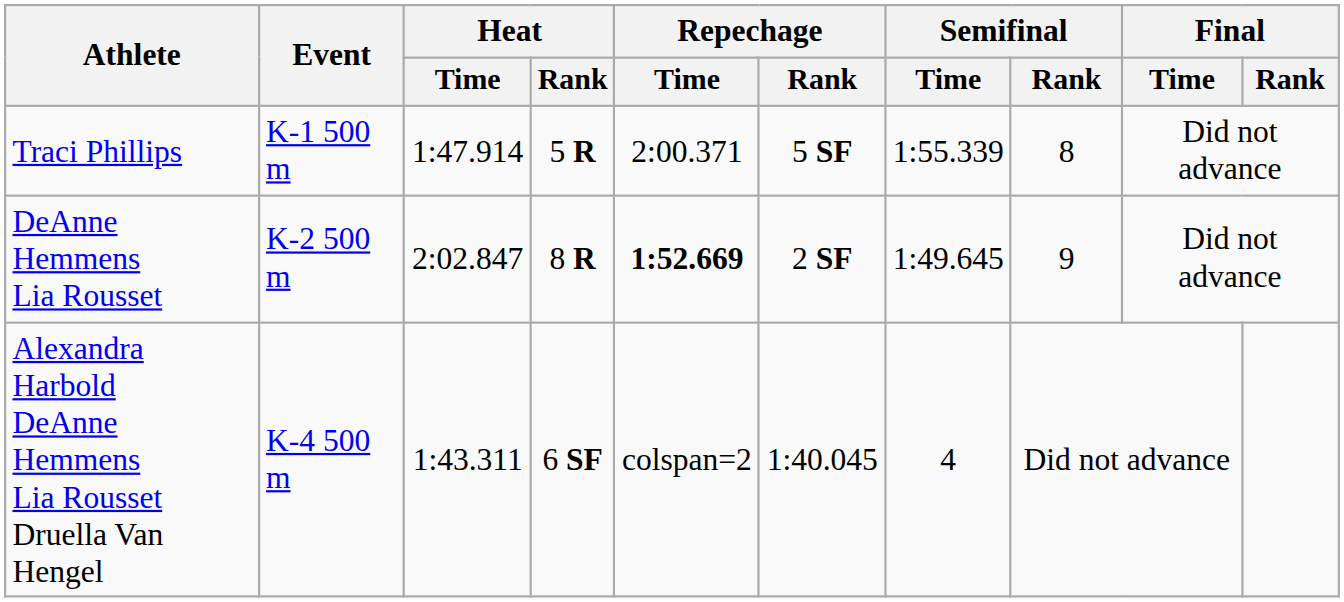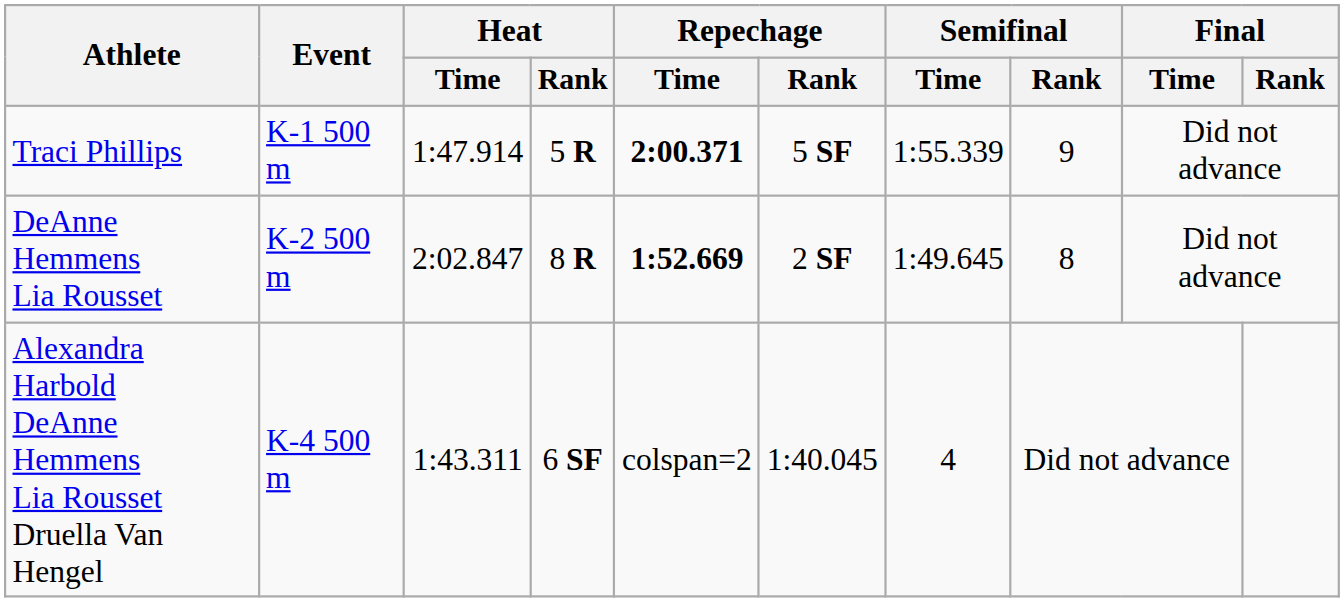(687, 150) normal -> (687, 150) bold
(1067, 150) 8 -> (1067, 150) 9
(1067, 258) 9 -> (1067, 258) 8
